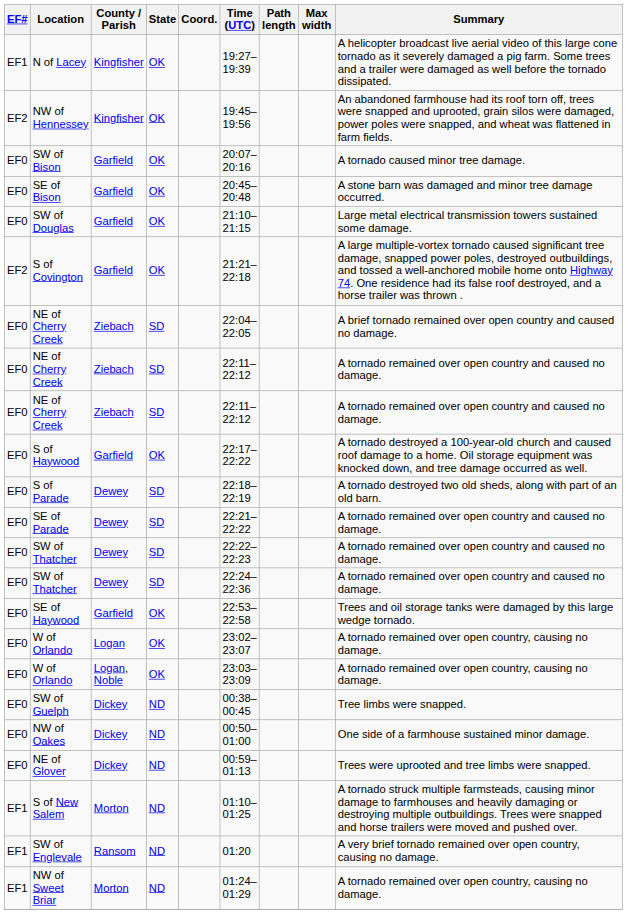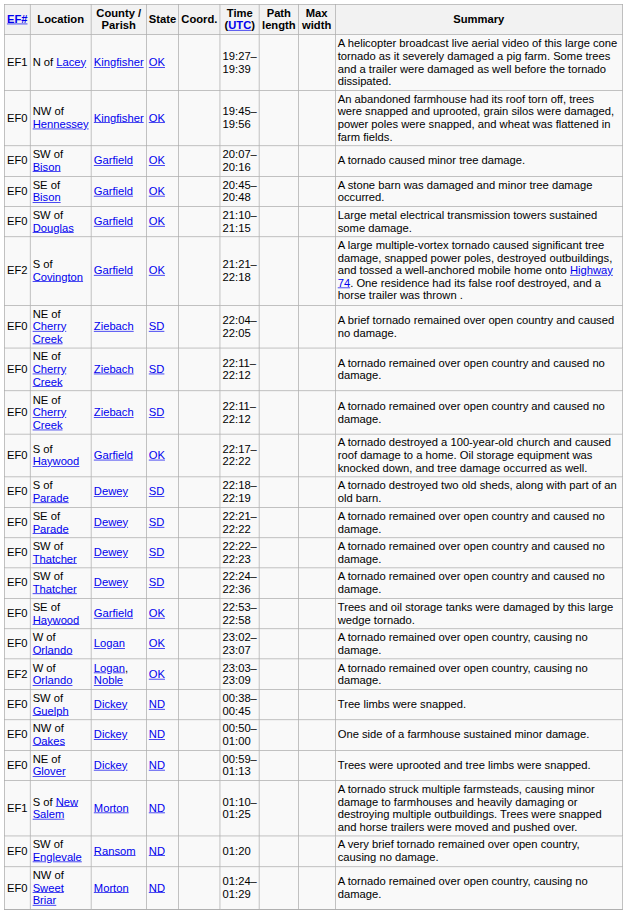(17, 118) EF2 -> (17, 118) EF0
(17, 674) EF0 -> (17, 674) EF2
(17, 851) EF1 -> (17, 851) EF0
(17, 888) EF1 -> (17, 888) EF0
